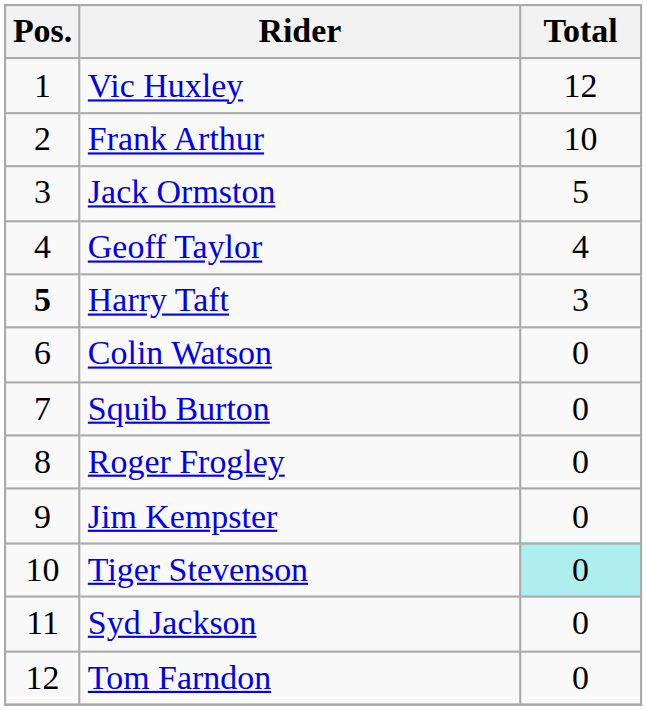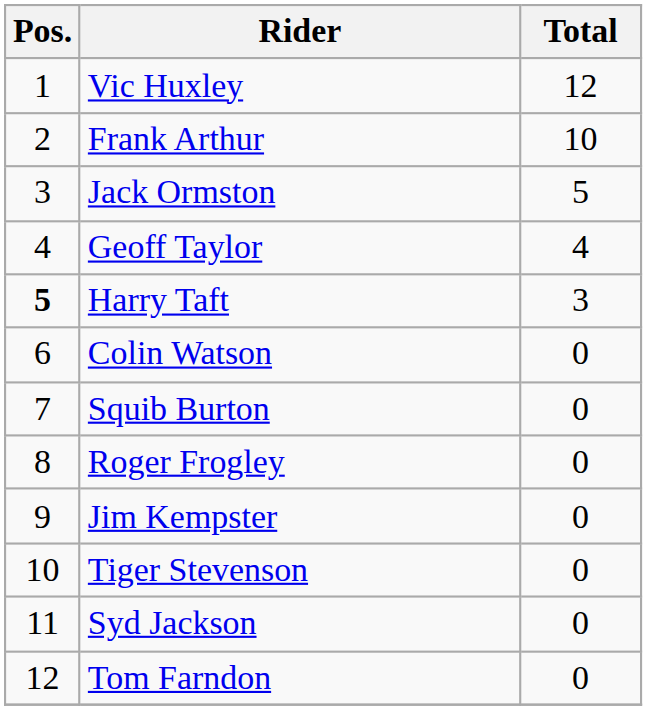(581, 569) paleturquoise background -> (581, 569) no background
